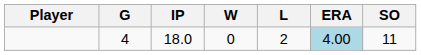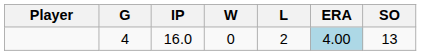(178, 38) 18.0 -> (178, 38) 16.0
(390, 38) 11 -> (390, 38) 13
